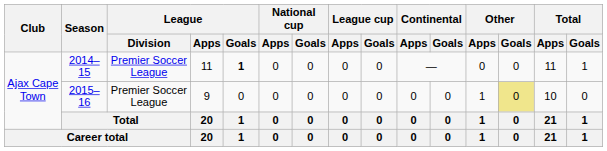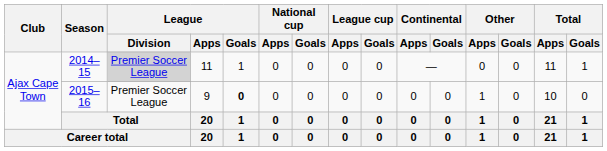(149, 66) no background -> (149, 66) lightgrey background
(241, 66) bold -> (241, 66) normal
(241, 96) normal -> (241, 96) bold
(516, 96) khaki background -> (516, 96) no background
